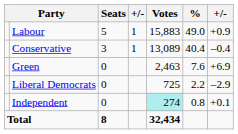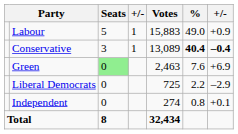(195, 48) normal -> (195, 48) bold
(221, 48) normal -> (221, 48) bold
(104, 66) no background -> (104, 66) lightgreen background
(172, 102) paleturquoise background -> (172, 102) no background
